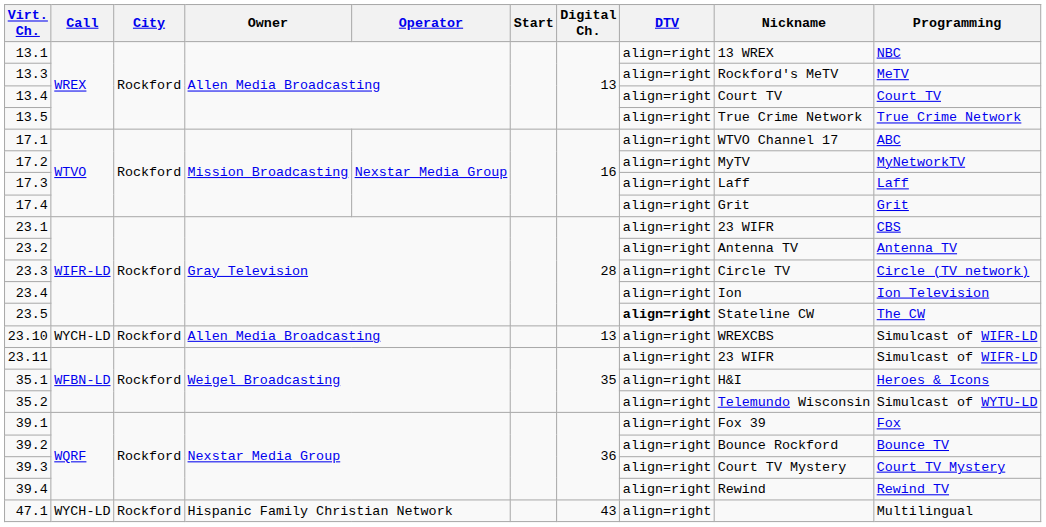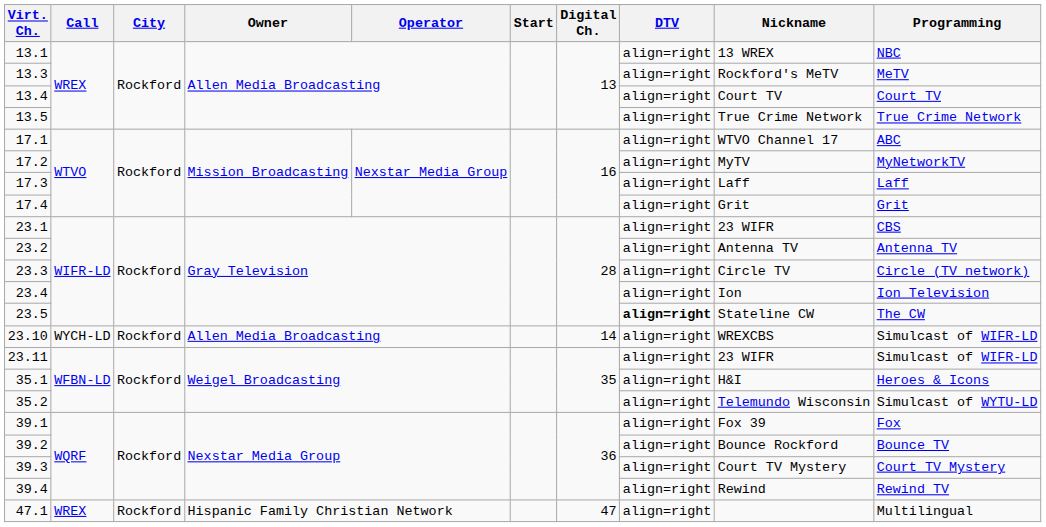(608, 336) 13 -> (608, 336) 14
(82, 511) WYCH-LD -> (70, 511) WREX
(608, 511) 43 -> (608, 511) 47
